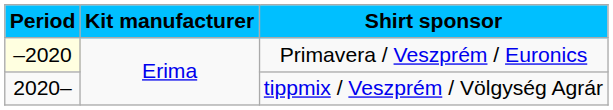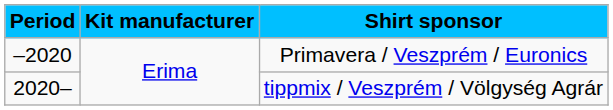(43, 54) lightyellow background -> (43, 54) no background
